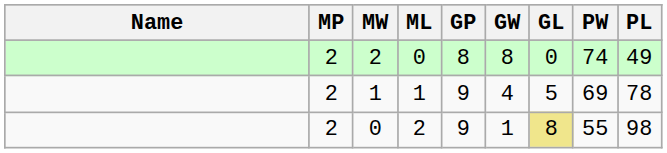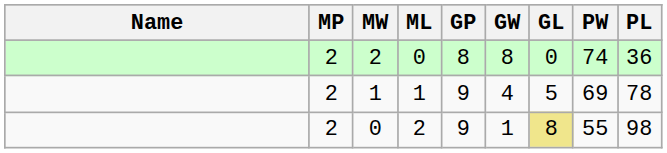(639, 58) 49 -> (639, 58) 36
